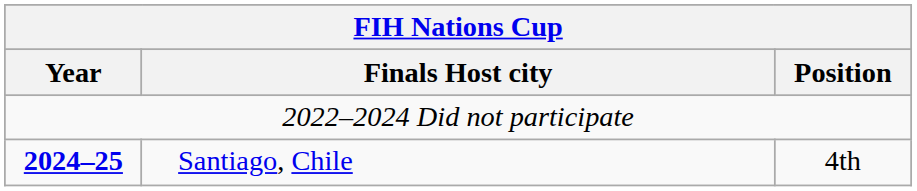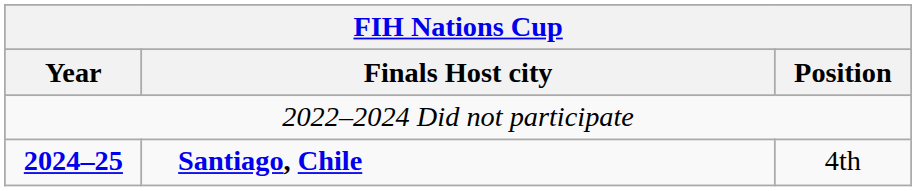(265, 161) normal -> (270, 161) bold
